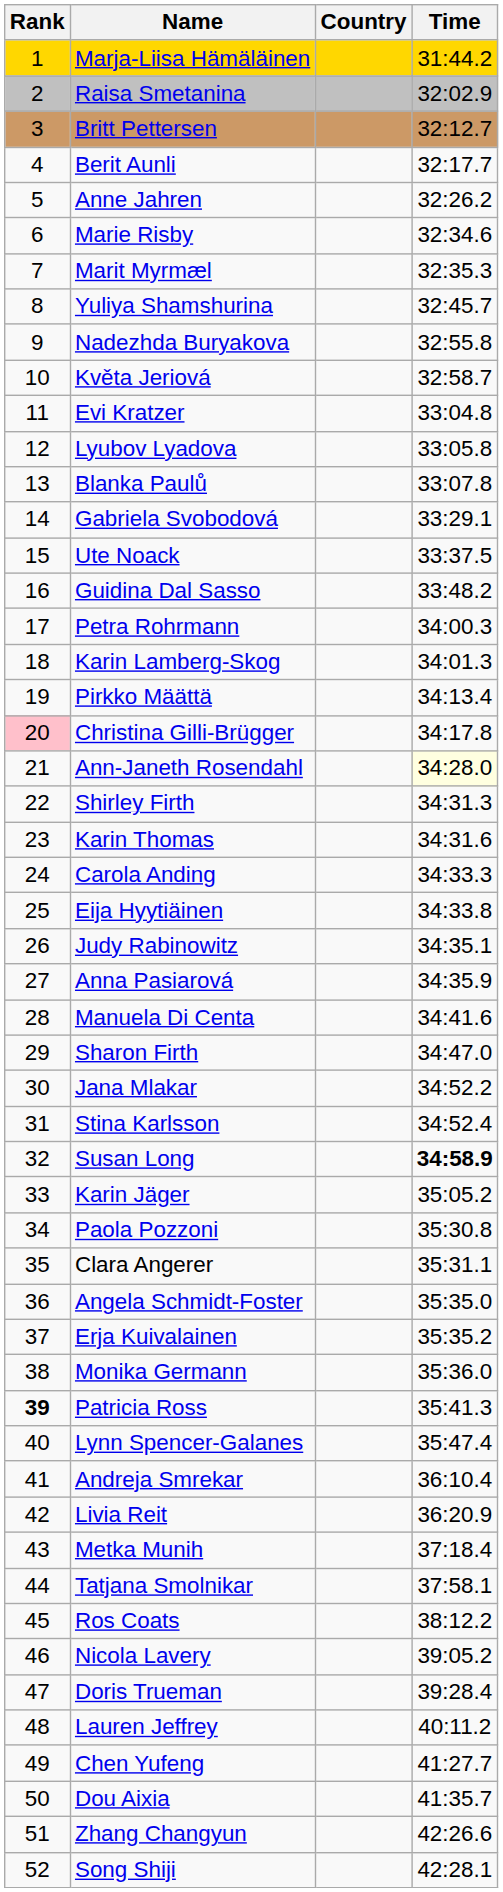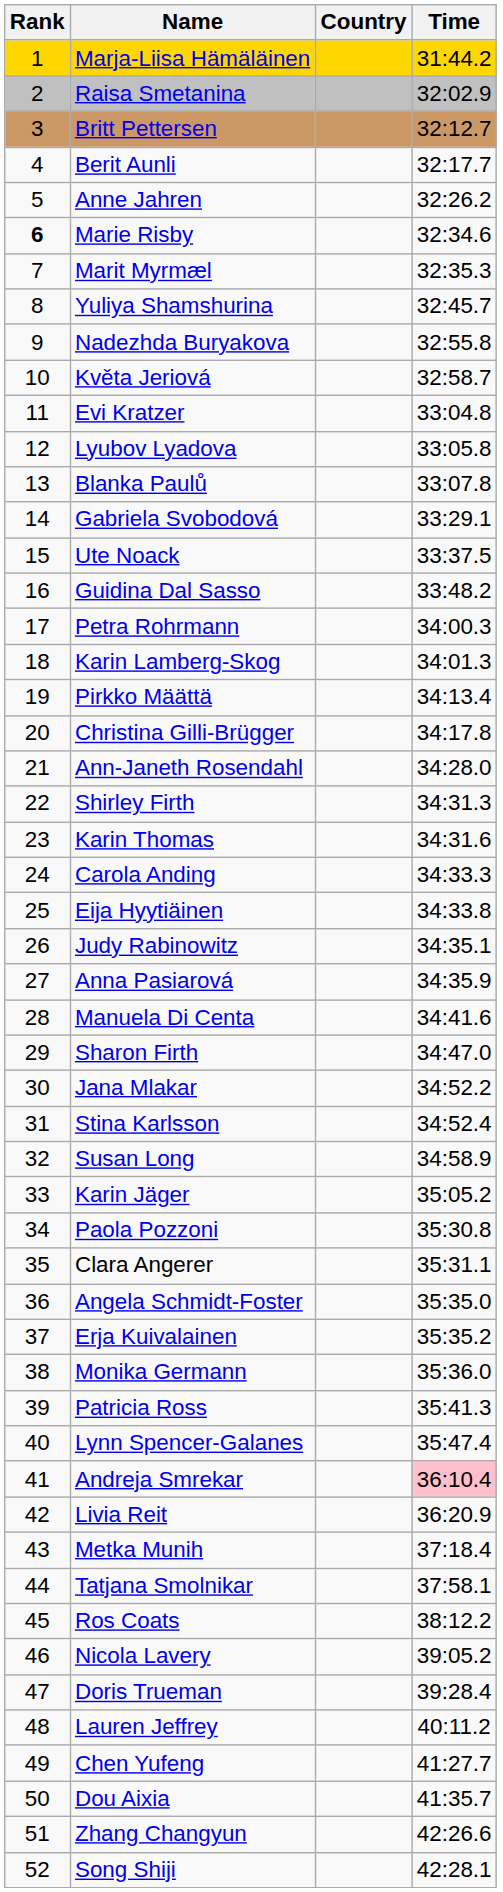(37, 235) normal -> (37, 235) bold
(37, 732) pink background -> (37, 732) no background
(455, 768) lightyellow background -> (454, 768) no background
(455, 1159) bold -> (454, 1159) normal
(37, 1407) bold -> (37, 1407) normal
(455, 1478) no background -> (454, 1478) pink background
